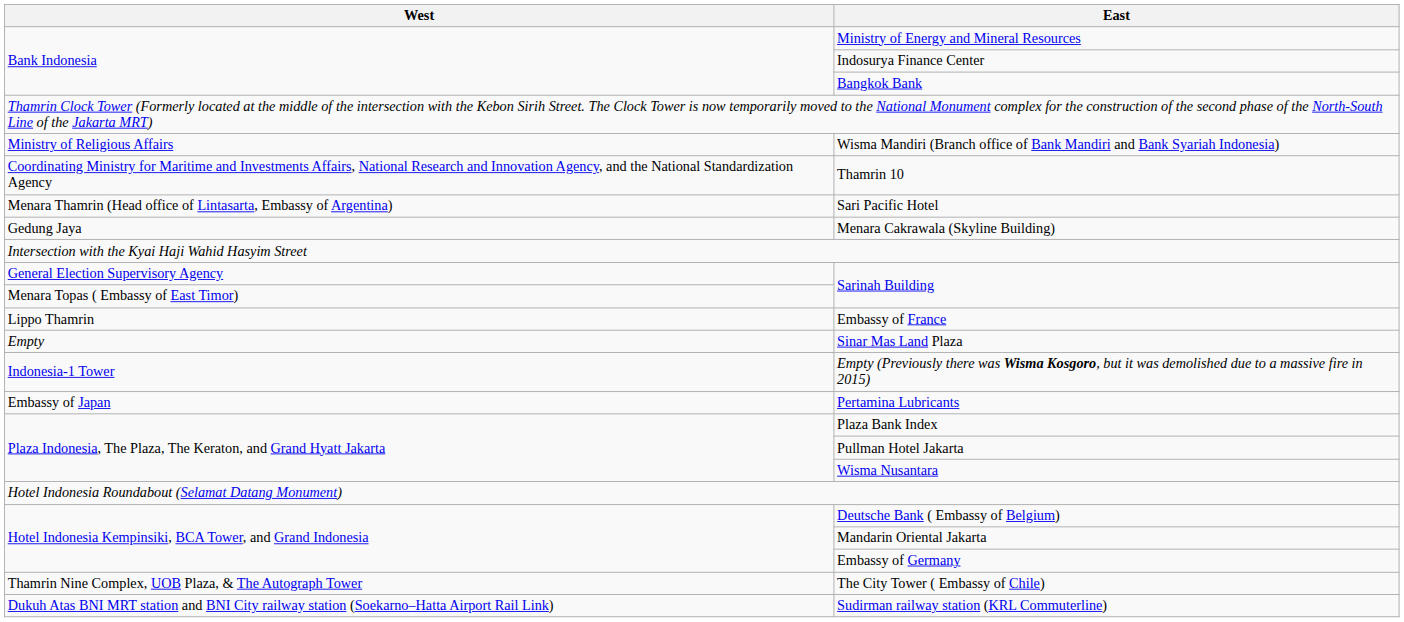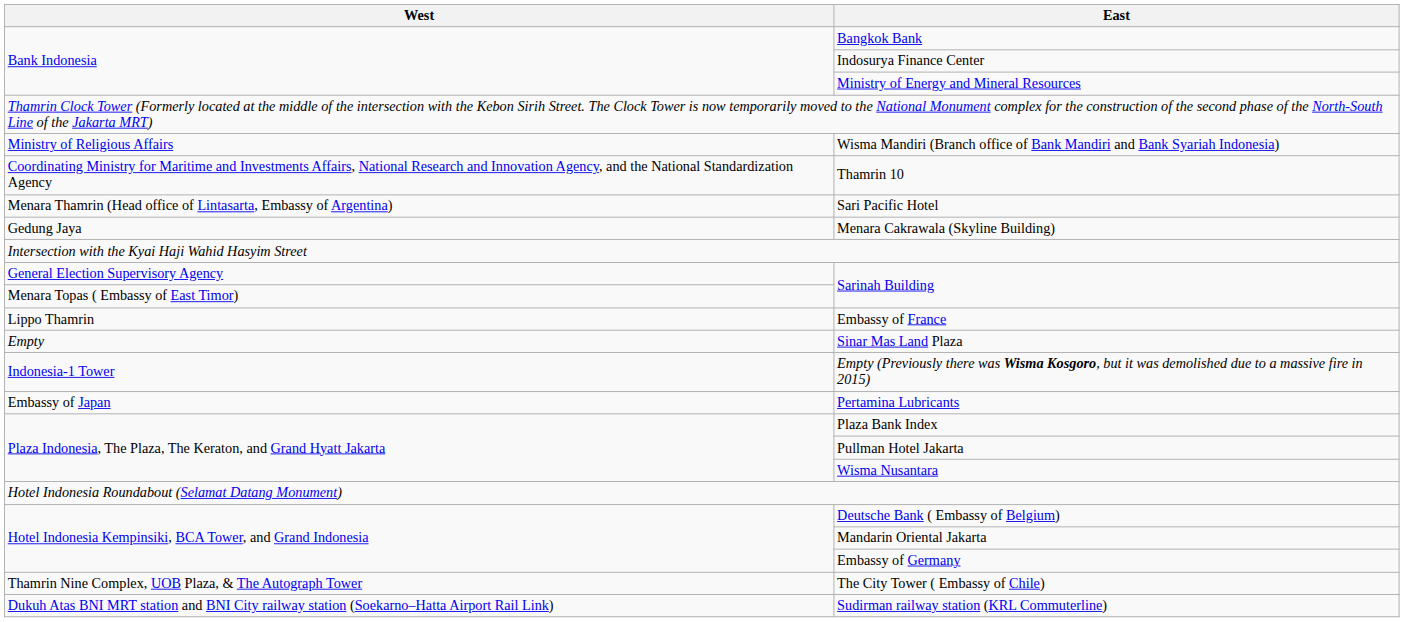(959, 38) Ministry of Energy and Mineral Resources -> (880, 38) Bangkok Bank
(880, 83) Bangkok Bank -> (959, 83) Ministry of Energy and Mineral Resources
